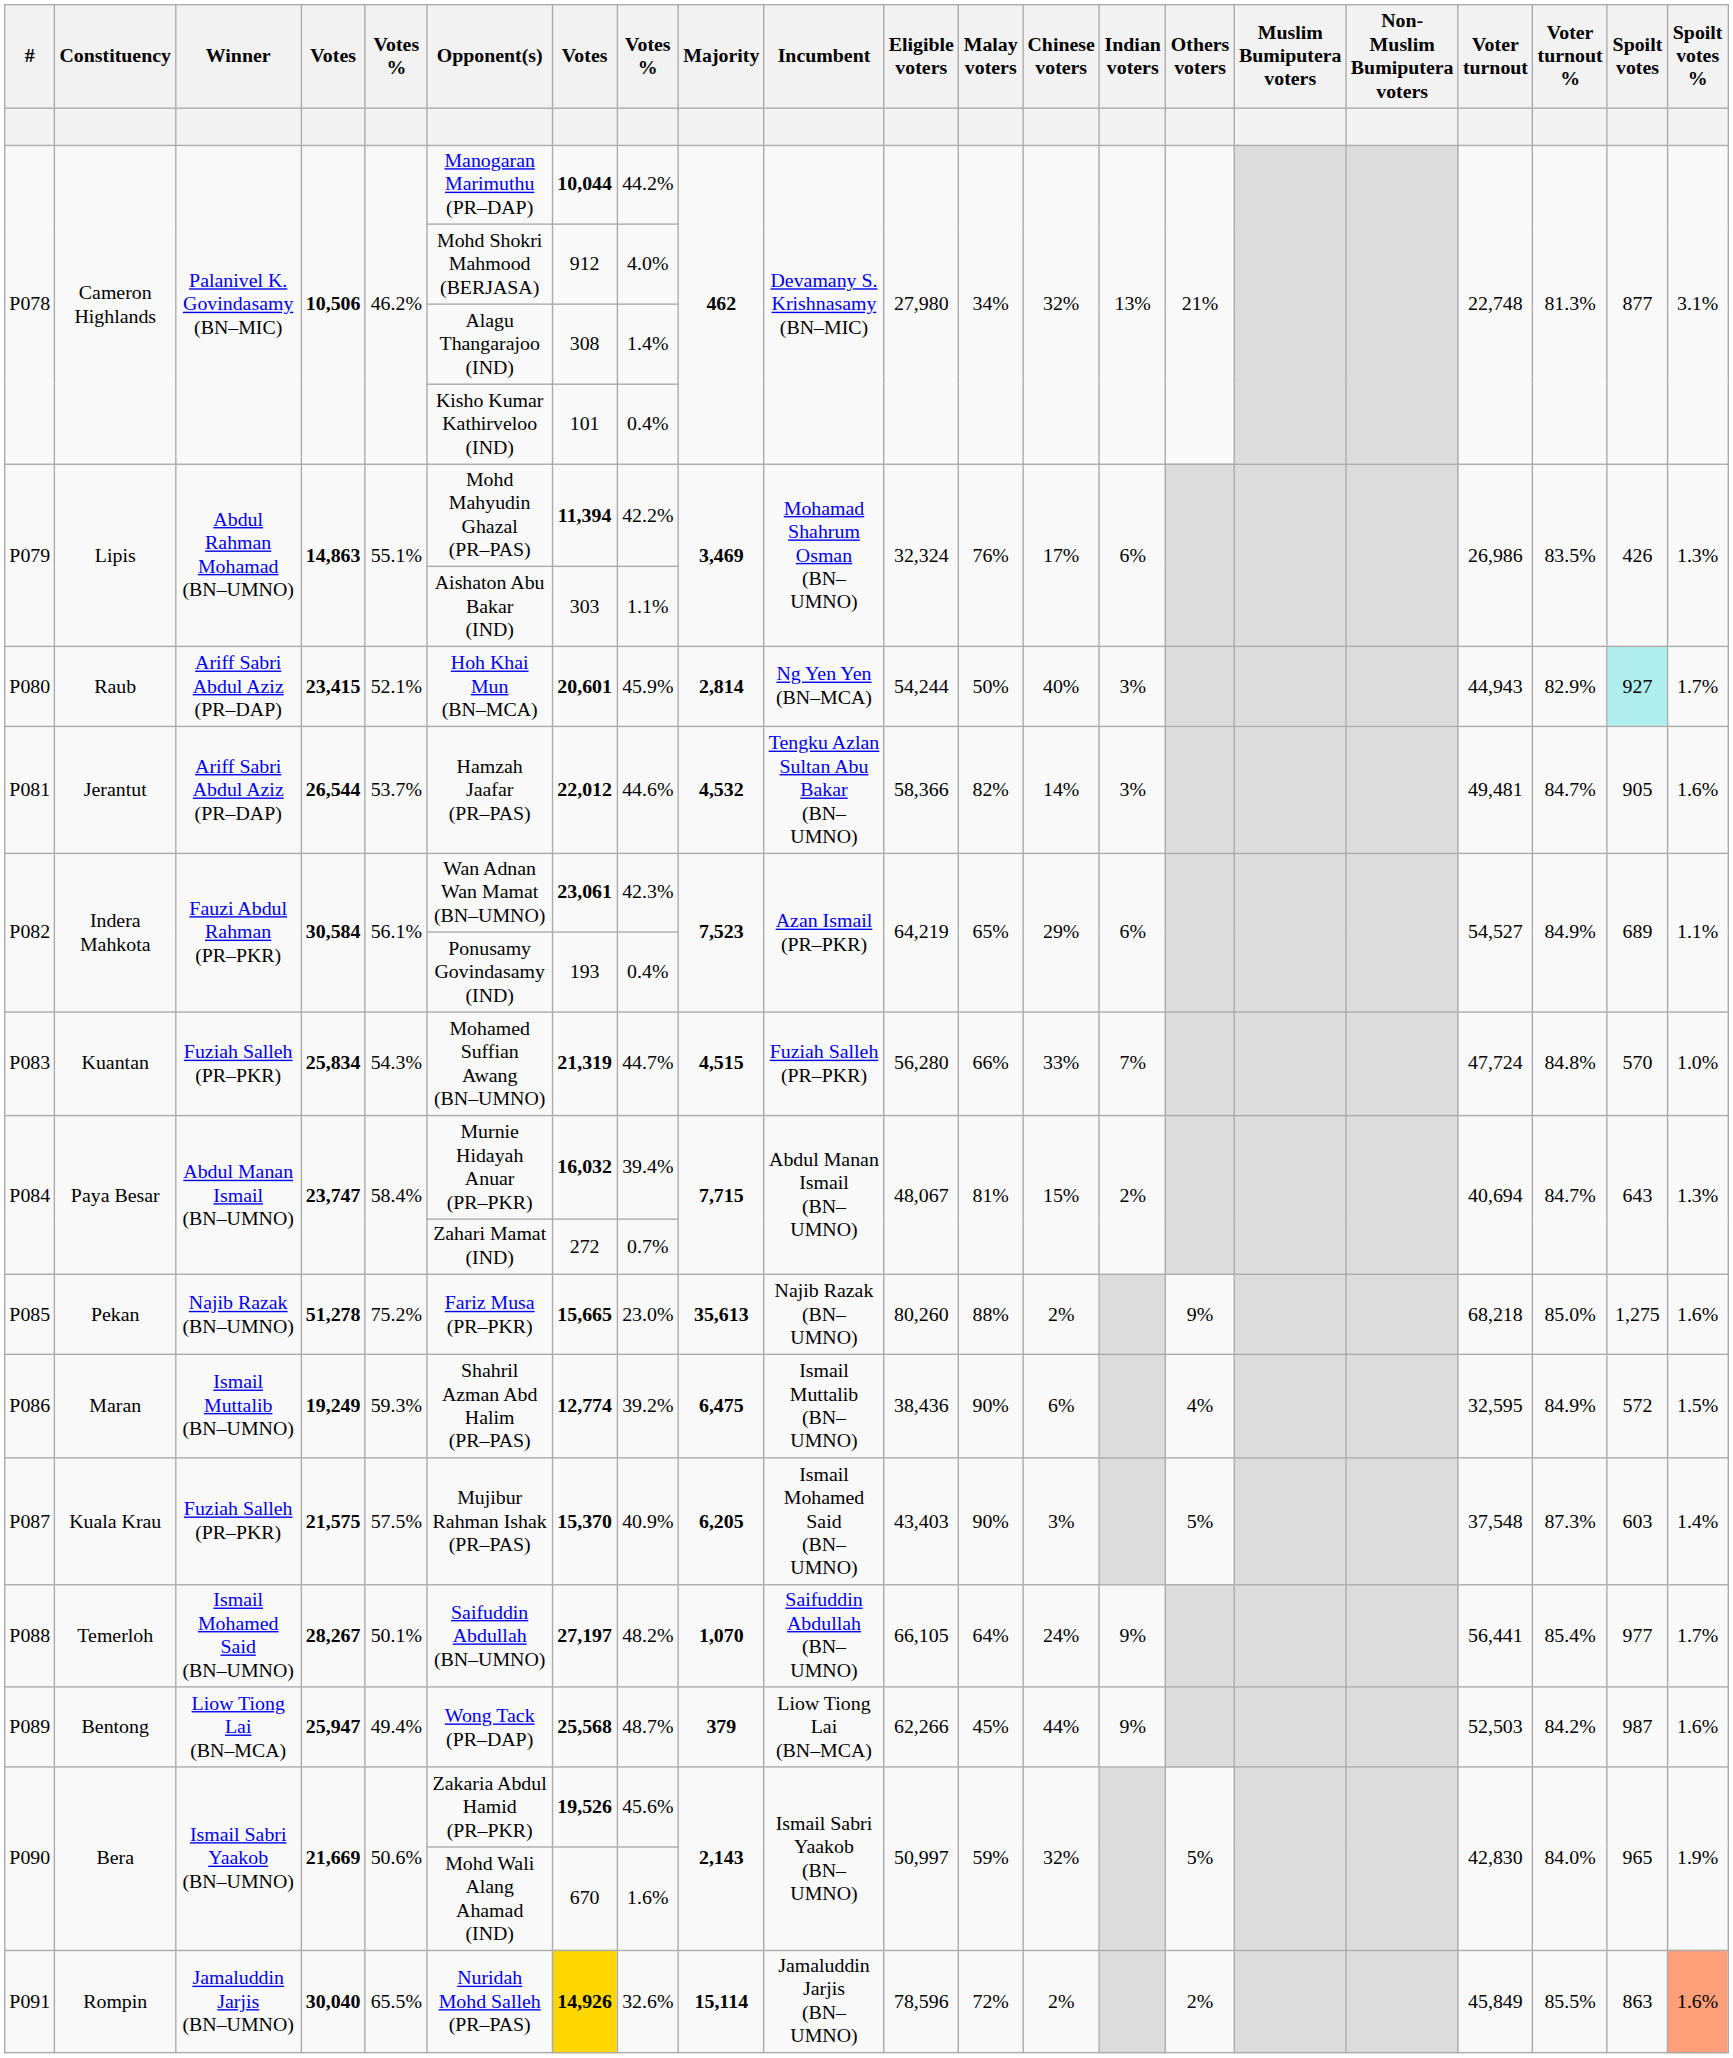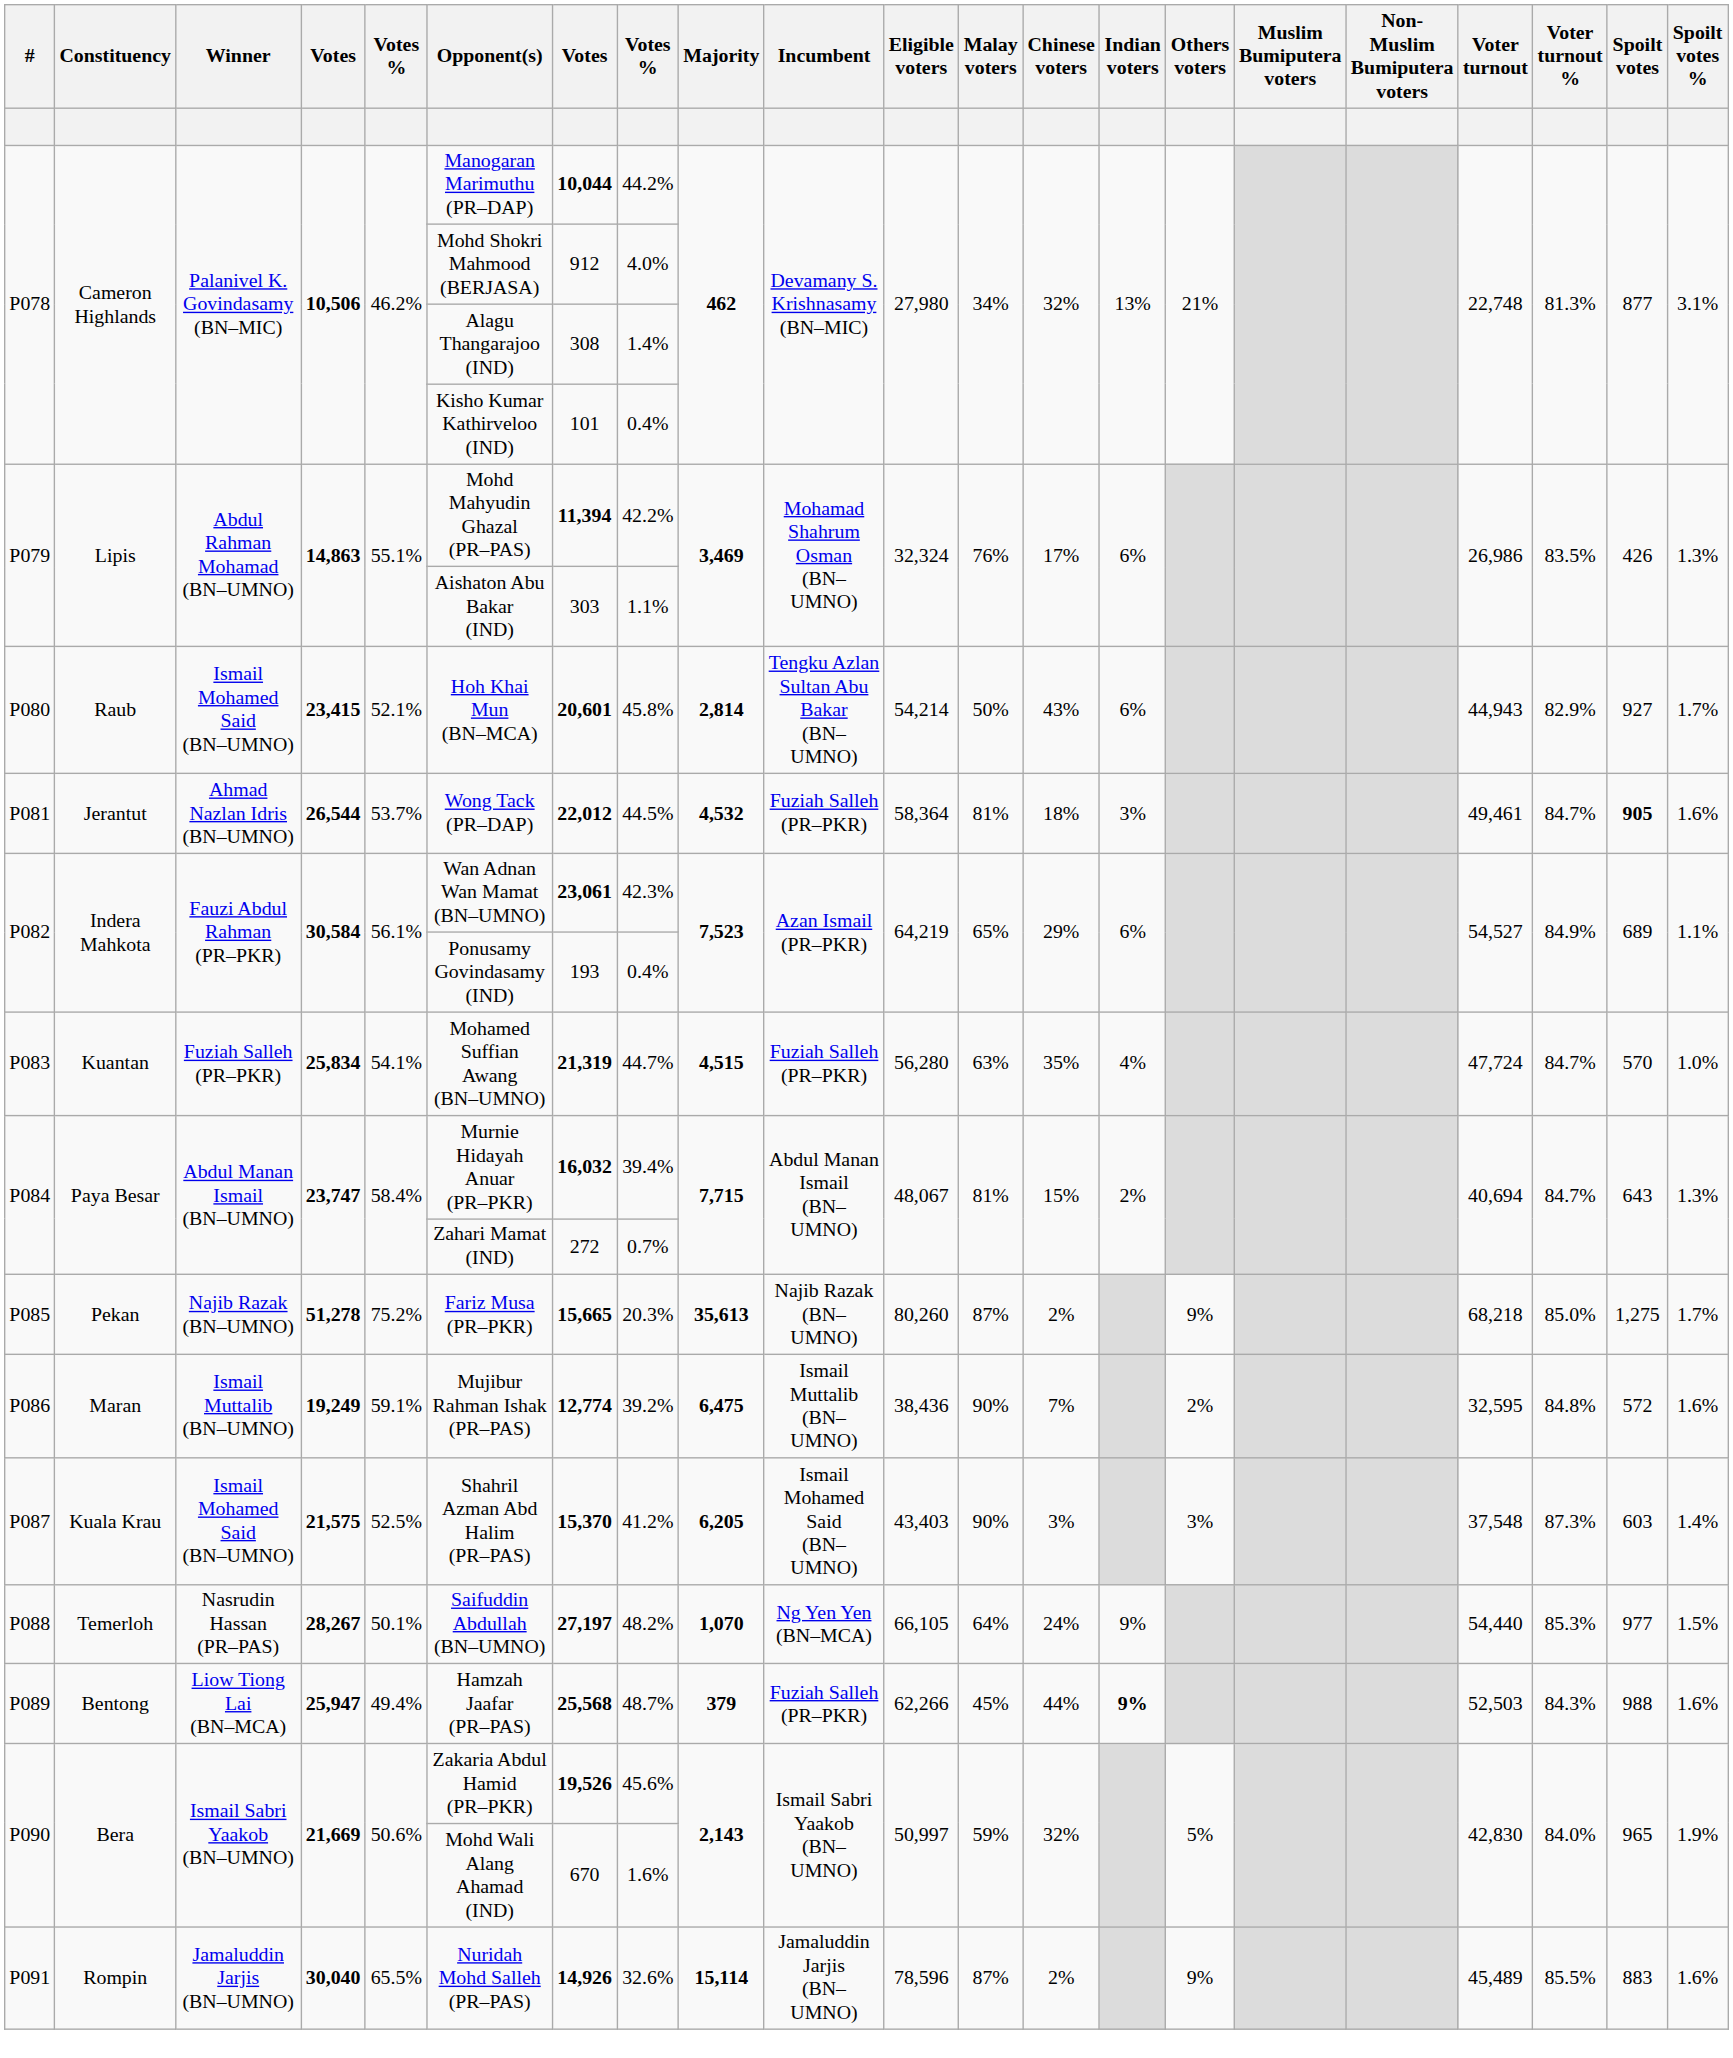(238, 686) Ariff Sabri Abdul Aziz (PR–DAP) -> (238, 709) Ismail Mohamed Said (BN–UMNO)
(648, 686) 45.9% -> (648, 709) 45.8%
(824, 686) Ng Yen Yen (BN–MCA) -> (824, 709) Tengku Azlan Sultan Abu Bakar (BN–UMNO)
(921, 686) 54,244 -> (921, 709) 54,214
(1061, 686) 40% -> (1061, 709) 43%
(1133, 686) 3% -> (1133, 709) 6%
(1637, 686) paleturquoise background -> (1637, 709) no background
(238, 789) Ariff Sabri Abdul Aziz (PR–DAP) -> (238, 813) Ahmad Nazlan Idris (BN–UMNO)
(490, 789) Hamzah Jaafar (PR–PAS) -> (490, 813) Wong Tack (PR–DAP)
(648, 789) 44.6% -> (648, 813) 44.5%
(824, 789) Tengku Azlan Sultan Abu Bakar (BN–UMNO) -> (824, 813) Fuziah Salleh (PR–PKR)
(921, 789) 58,366 -> (921, 813) 58,364
(991, 789) 82% -> (991, 813) 81%
(1061, 789) 14% -> (1061, 813) 18%
(1495, 789) 49,481 -> (1495, 813) 49,461
(1637, 789) normal -> (1637, 813) bold
(396, 1063) 54.3% -> (396, 1063) 54.1%
(991, 1063) 66% -> (991, 1063) 63%
(1061, 1063) 33% -> (1061, 1063) 35%
(1133, 1063) 7% -> (1133, 1063) 4%
(1570, 1063) 84.8% -> (1570, 1063) 84.7%
(648, 1314) 23.0% -> (648, 1314) 20.3%
(991, 1314) 88% -> (991, 1314) 87%
(1698, 1314) 1.6% -> (1698, 1314) 1.7%
(396, 1406) 59.3% -> (396, 1406) 59.1%
(490, 1406) Shahril Azman Abd Halim (PR–PAS) -> (490, 1406) Mujibur Rahman Ishak (PR–PAS)
(1061, 1406) 6% -> (1061, 1406) 7%
(1200, 1406) 4% -> (1200, 1406) 2%
(1570, 1406) 84.9% -> (1570, 1406) 84.8%
(1698, 1406) 1.5% -> (1698, 1406) 1.6%
(238, 1520) Fuziah Salleh (PR–PKR) -> (238, 1520) Ismail Mohamed Said (BN–UMNO)
(396, 1520) 57.5% -> (396, 1520) 52.5%
(490, 1520) Mujibur Rahman Ishak (PR–PAS) -> (490, 1520) Shahril Azman Abd Halim (PR–PAS)
(648, 1520) 40.9% -> (648, 1520) 41.2%
(1200, 1520) 5% -> (1200, 1520) 3%
(238, 1635) Ismail Mohamed Said (BN–UMNO) -> (238, 1624) Nasrudin Hassan (PR–PAS)
(824, 1635) Saifuddin Abdullah (BN–UMNO) -> (824, 1624) Ng Yen Yen (BN–MCA)
(1495, 1635) 56,441 -> (1495, 1624) 54,440
(1570, 1635) 85.4% -> (1570, 1624) 85.3%
(1698, 1635) 1.7% -> (1698, 1624) 1.5%
(490, 1727) Wong Tack (PR–DAP) -> (490, 1703) Hamzah Jaafar (PR–PAS)
(824, 1727) Liow Tiong Lai (BN–MCA) -> (824, 1703) Fuziah Salleh (PR–PKR)
(1133, 1727) normal -> (1133, 1703) bold
(1570, 1727) 84.2% -> (1570, 1703) 84.3%
(1637, 1727) 987 -> (1637, 1703) 988
(585, 2001) gold background -> (585, 1978) no background
(991, 2001) 72% -> (991, 1978) 87%
(1200, 2001) 2% -> (1200, 1978) 9%
(1495, 2001) 45,849 -> (1495, 1978) 45,489
(1637, 2001) 863 -> (1637, 1978) 883
(1698, 2001) lightsalmon background -> (1698, 1978) no background
